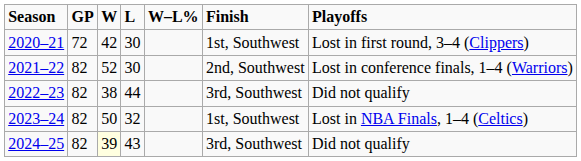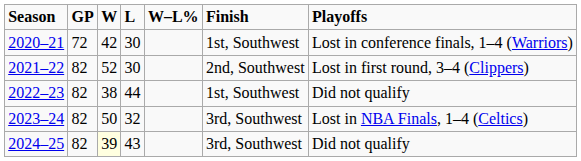(420, 42) Lost in first round, 3–4 (Clippers) -> (442, 42) Lost in conference finals, 1–4 (Warriors)
(442, 67) Lost in conference finals, 1–4 (Warriors) -> (420, 67) Lost in first round, 3–4 (Clippers)
(254, 93) 3rd, Southwest -> (253, 93) 1st, Southwest
(253, 118) 1st, Southwest -> (254, 118) 3rd, Southwest
